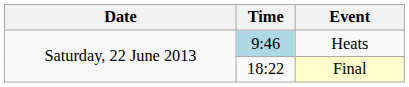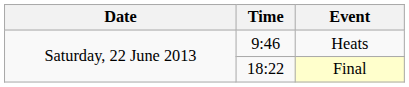(266, 43) lightblue background -> (266, 43) no background
